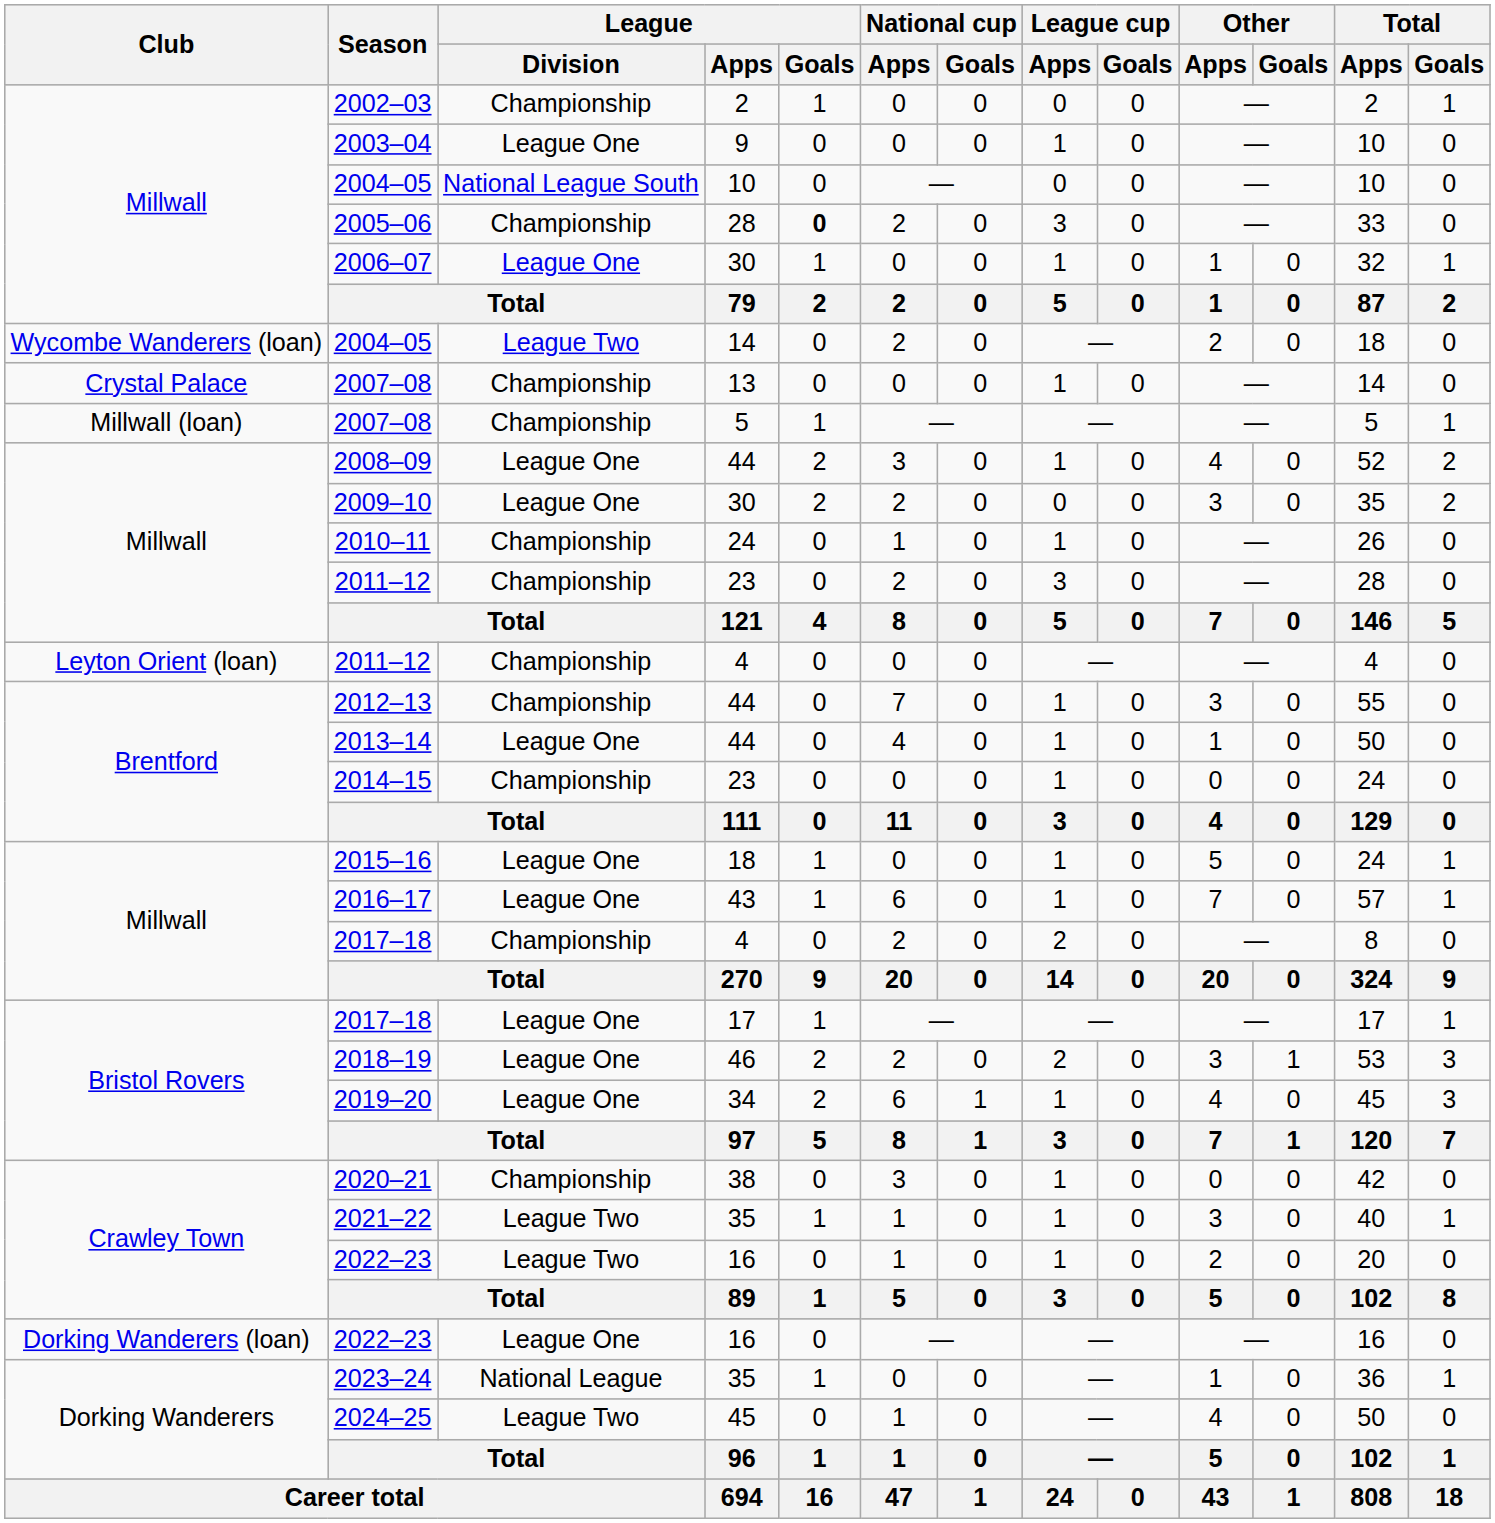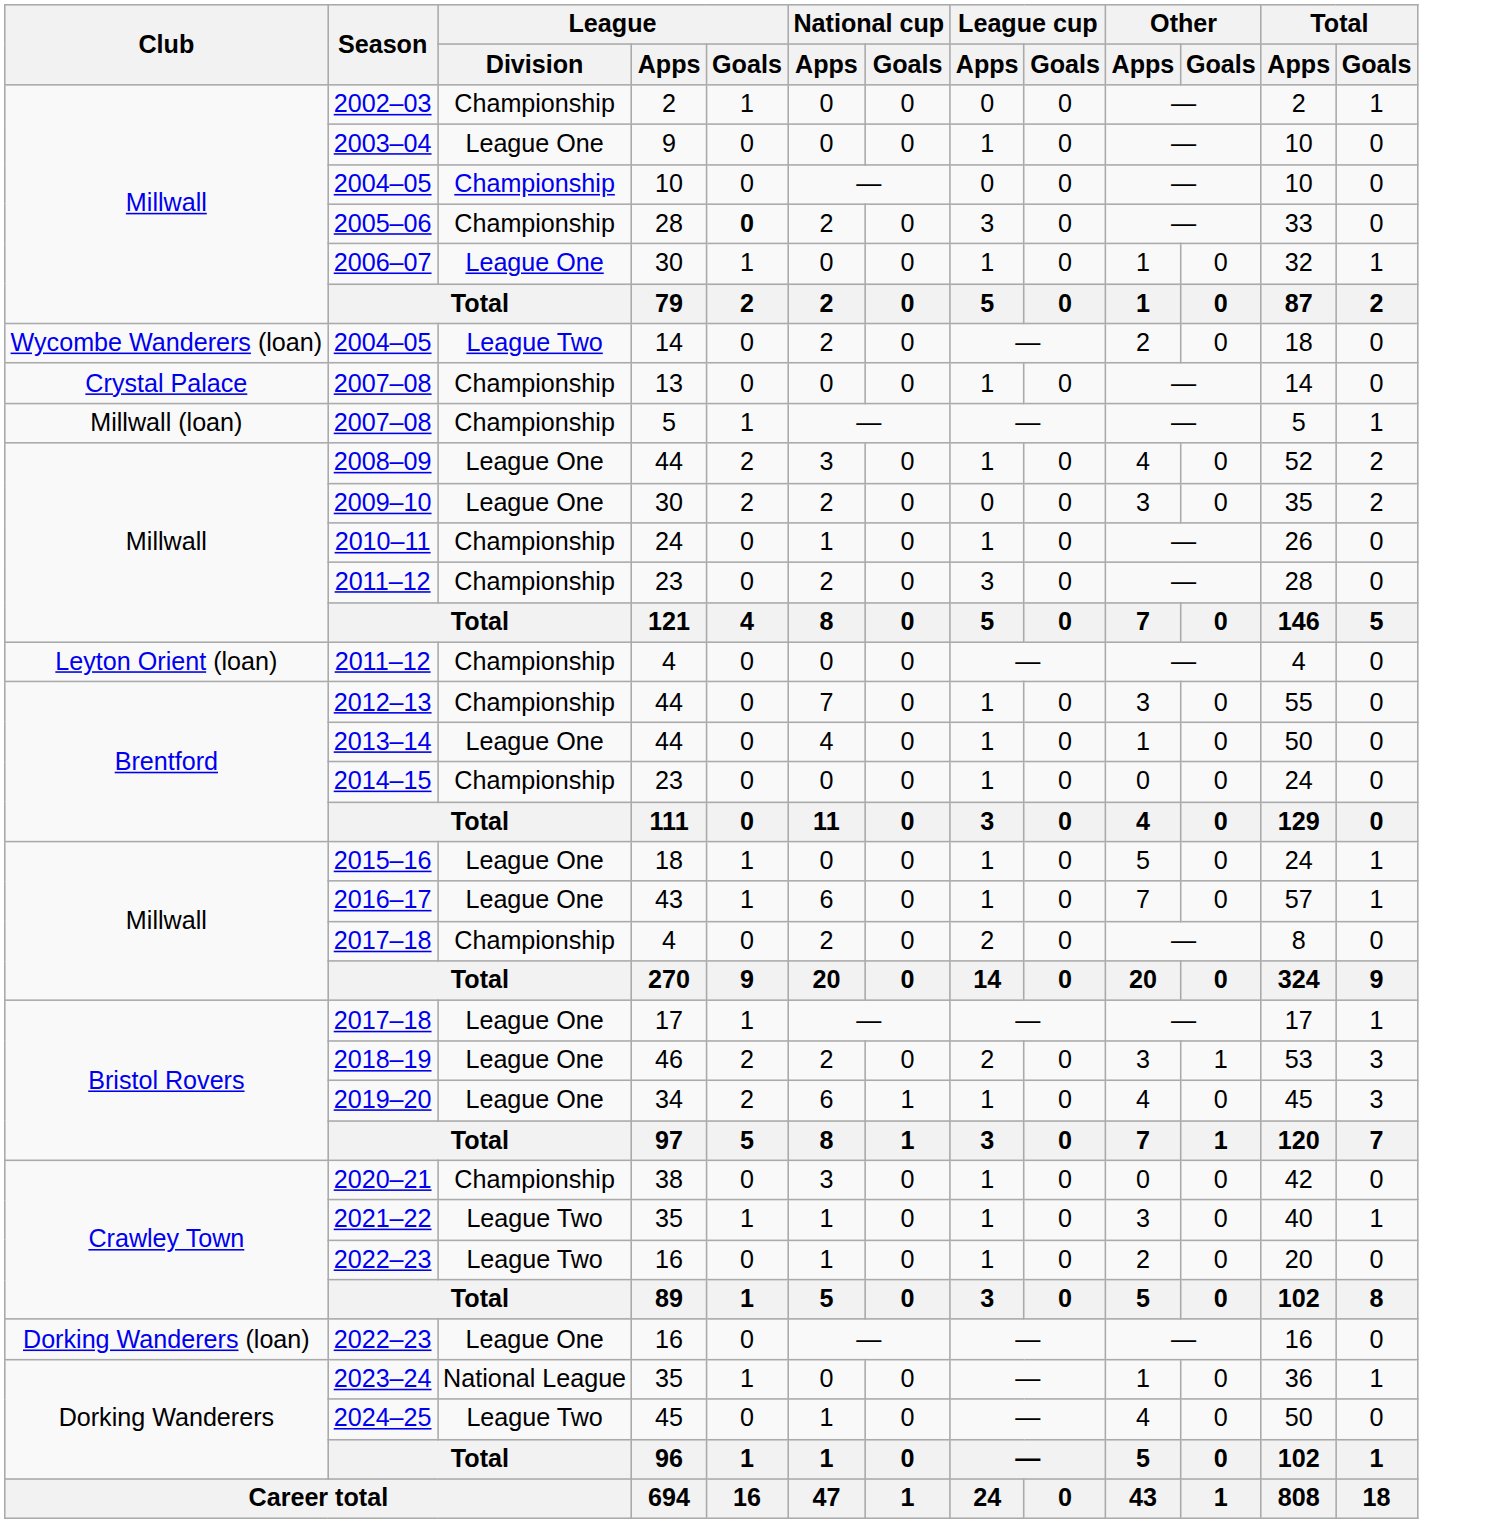(571, 183) National League South -> (535, 183) Championship
